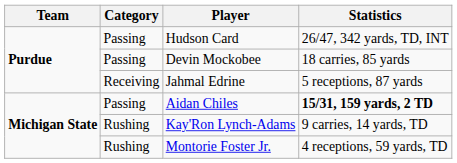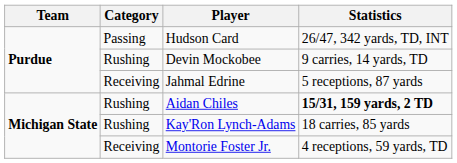(125, 59) Passing -> (127, 59) Rushing
(356, 59) 18 carries, 85 yards -> (365, 59) 9 carries, 14 yards, TD
(125, 103) Passing -> (127, 103) Rushing
(365, 125) 9 carries, 14 yards, TD -> (356, 125) 18 carries, 85 yards
(127, 147) Rushing -> (131, 147) Receiving
